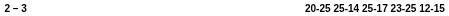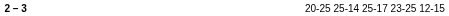(375, 8) bold -> (375, 8) normal
